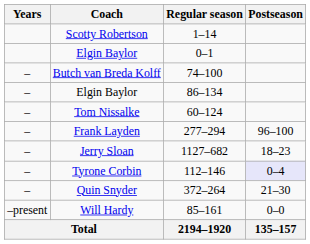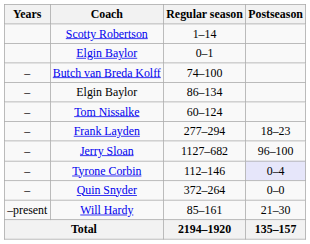(276, 131) 96–100 -> (276, 131) 18–23
(276, 151) 18–23 -> (276, 151) 96–100
(276, 190) 21–30 -> (276, 190) 0–0
(276, 209) 0–0 -> (276, 209) 21–30
